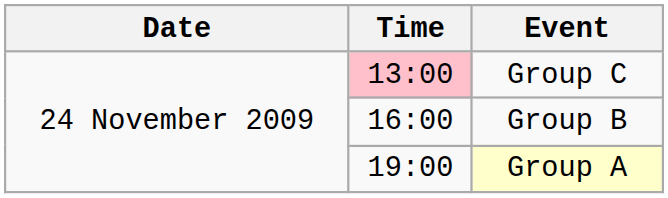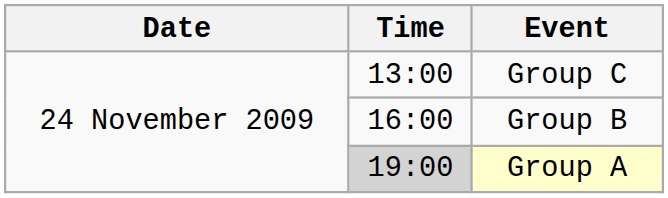(411, 75) pink background -> (411, 75) no background
(411, 168) no background -> (411, 168) lightgrey background
